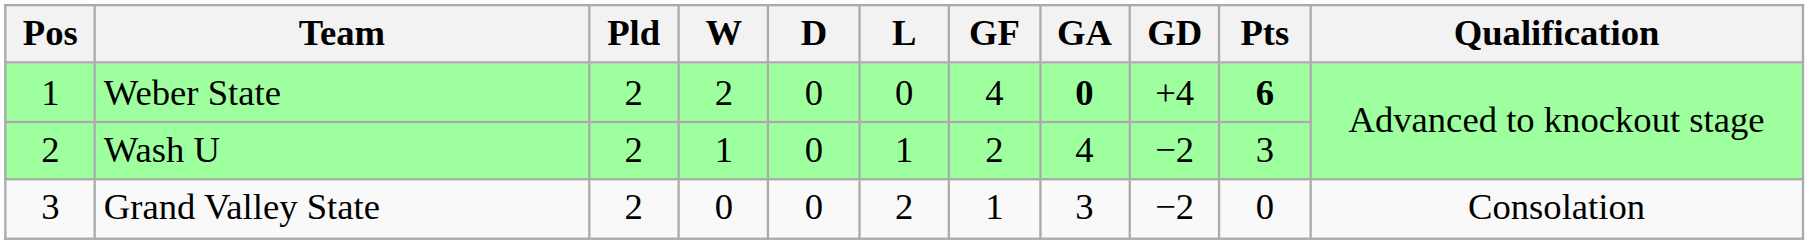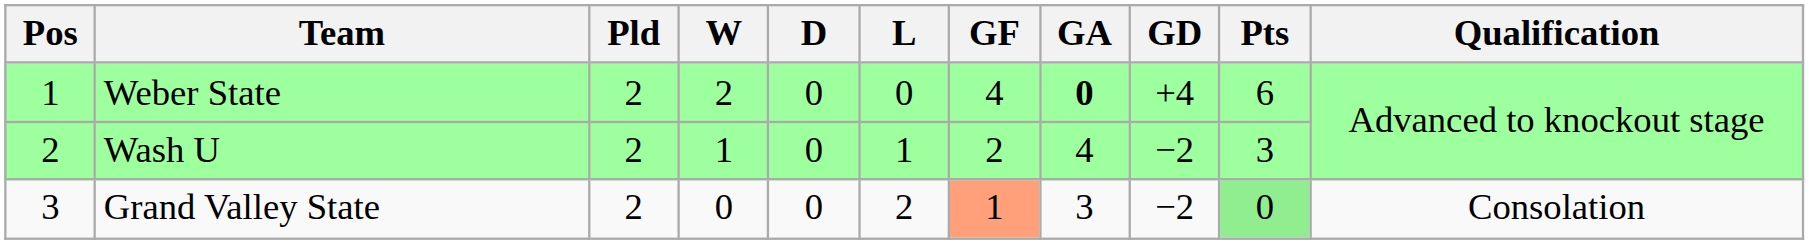(1265, 91) bold -> (1265, 91) normal
(994, 207) no background -> (994, 207) lightsalmon background
(1265, 207) no background -> (1265, 207) lightgreen background
